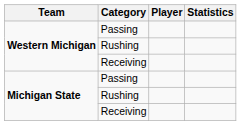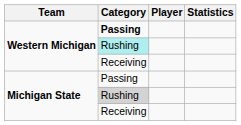(119, 29) normal -> (121, 29) bold
(120, 46) no background -> (120, 46) paleturquoise background
(120, 95) no background -> (120, 95) lightgrey background
